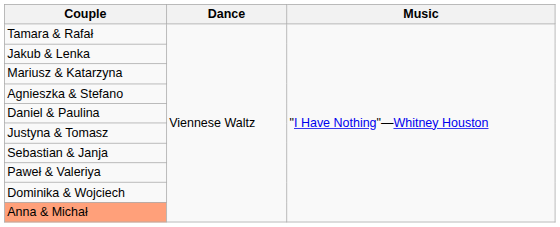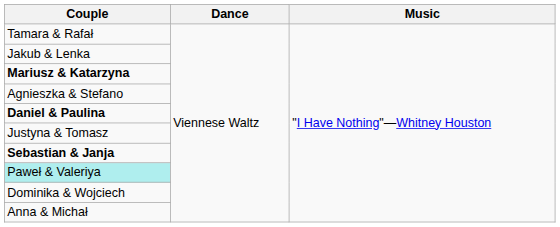(65, 73) normal -> (68, 73) bold
(53, 113) normal -> (56, 113) bold
(58, 152) normal -> (61, 152) bold
(54, 172) no background -> (54, 172) paleturquoise background
(48, 212) lightsalmon background -> (48, 212) no background
